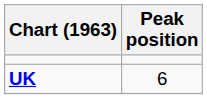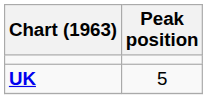(162, 78) 6 -> (162, 78) 5
